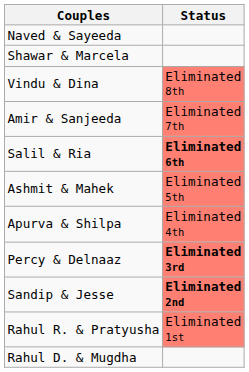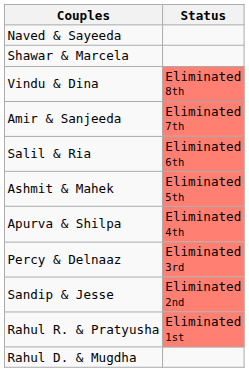(203, 154) bold -> (203, 154) normal
(203, 259) bold -> (203, 259) normal
(203, 294) bold -> (203, 294) normal
